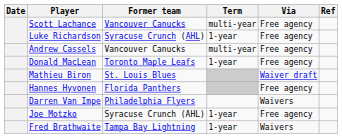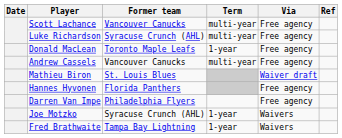(223, 37) 1-year -> (232, 37) multi-year
rows swapped: (62, 62) <-> (62, 50)
(277, 101) Waivers -> (286, 101) Free agency
(286, 114) Free agency -> (277, 114) Waivers
